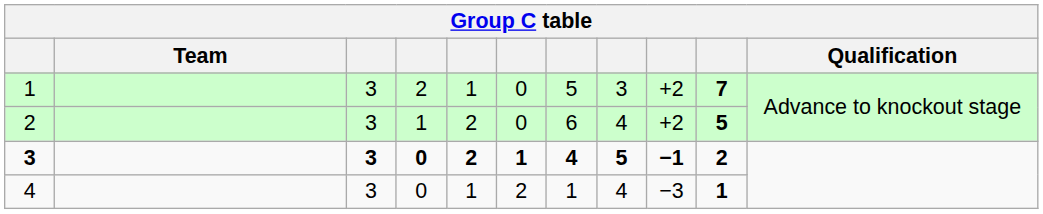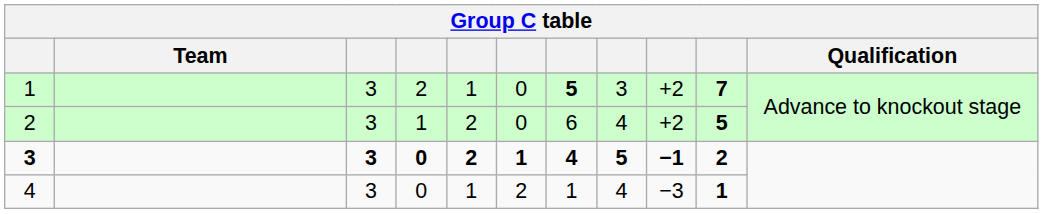(571, 89) normal -> (571, 89) bold
